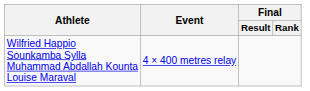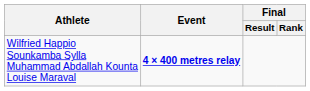(189, 61) normal -> (191, 61) bold
